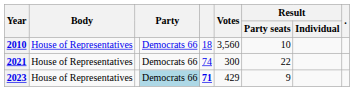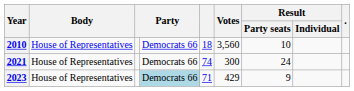(286, 62) 22 -> (286, 62) 24
(207, 78) bold -> (207, 78) normal
